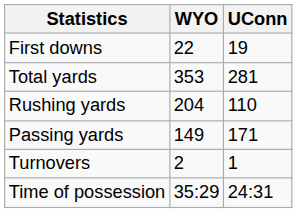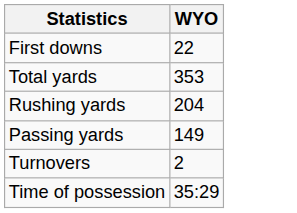- column: (258, 18)
